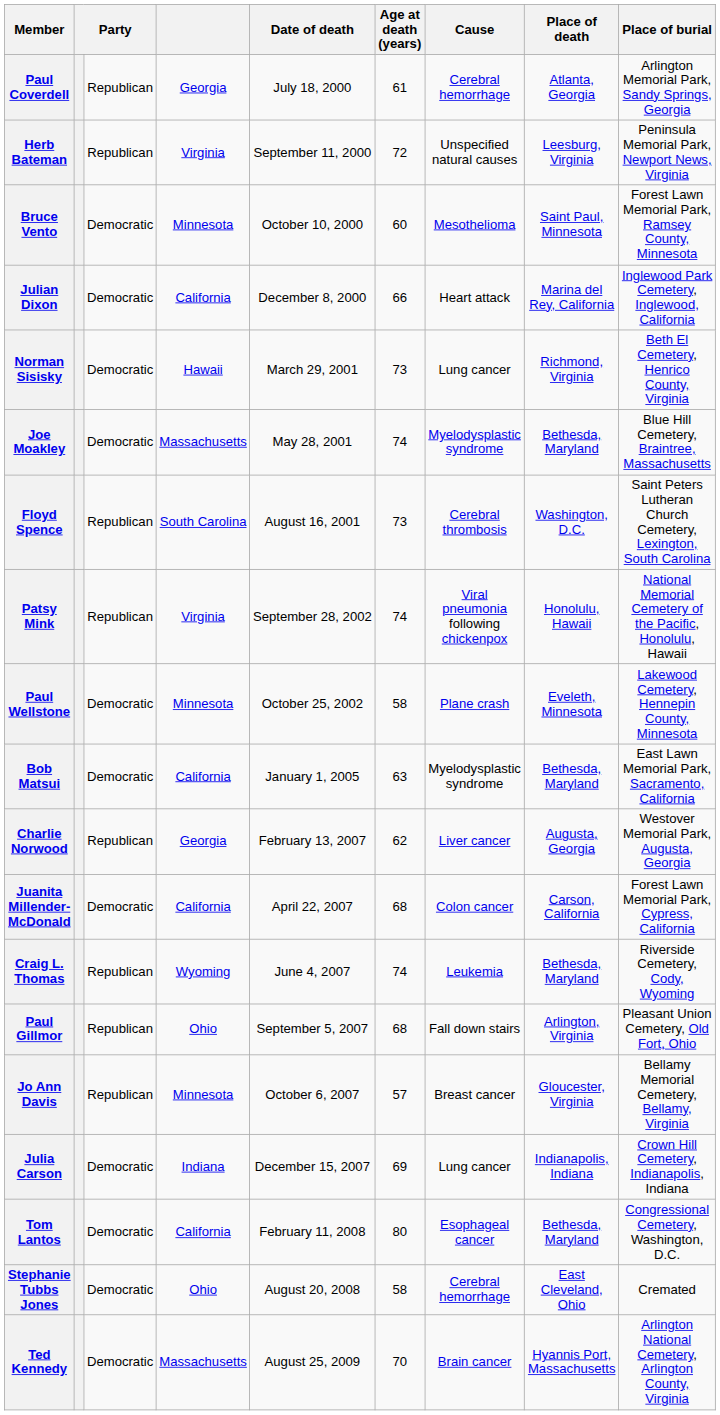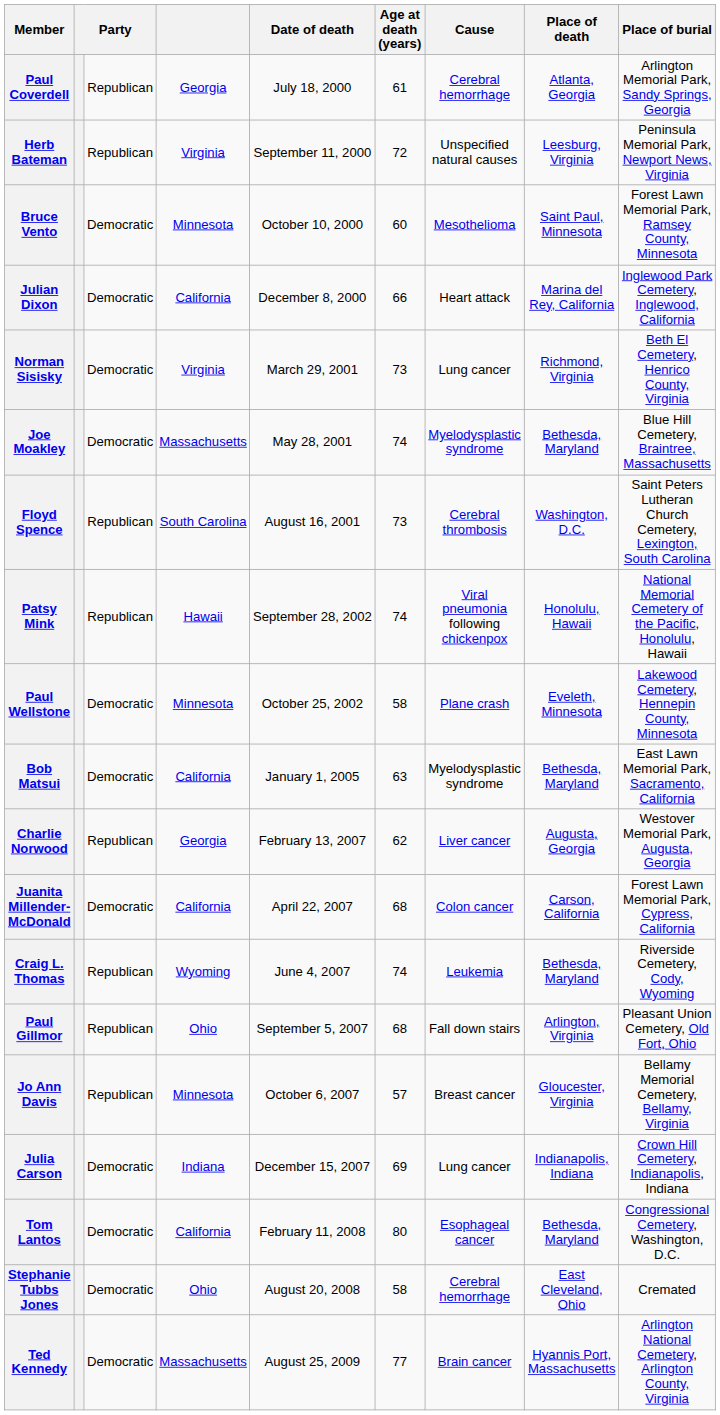(203, 369) Hawaii -> (203, 369) Virginia
(203, 616) Virginia -> (203, 616) Hawaii
(400, 1362) 70 -> (400, 1362) 77
